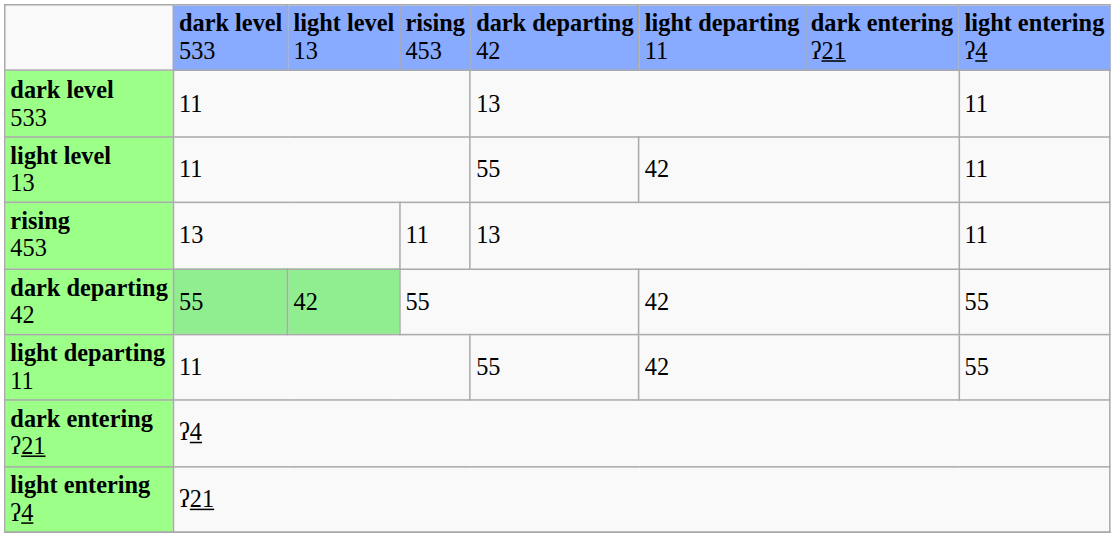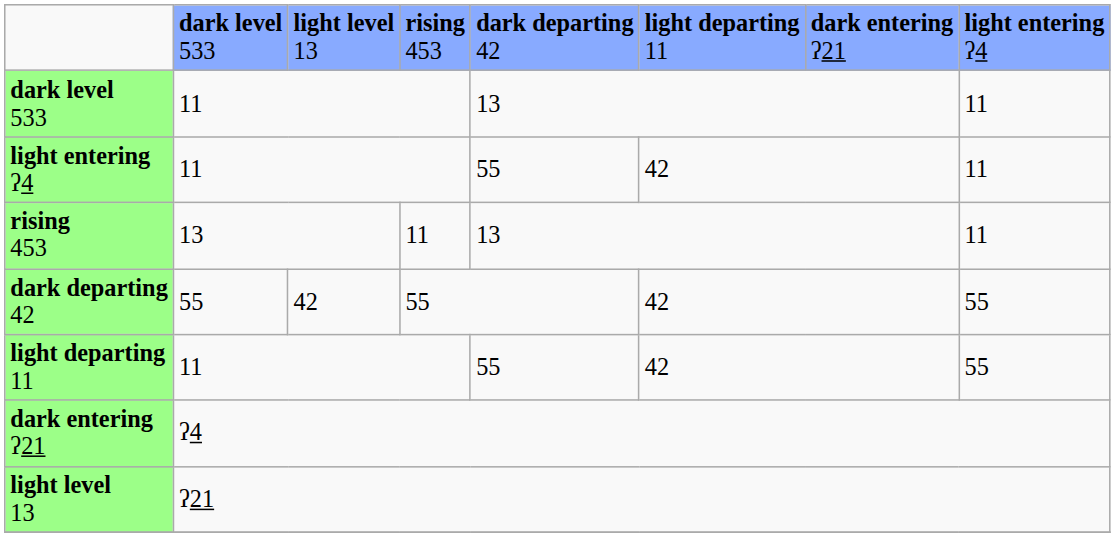(61, 169) light level 13 -> (80, 169) light entering ʔ4
(191, 301) lightgreen background -> (191, 301) no background
(306, 301) lightgreen background -> (306, 301) no background
(80, 498) light entering ʔ4 -> (61, 498) light level 13
